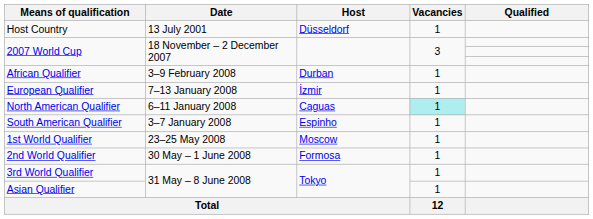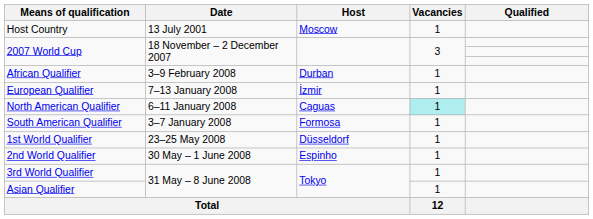(324, 29) Düsseldorf -> (318, 29) Moscow
(318, 123) Espinho -> (320, 123) Formosa
(318, 139) Moscow -> (324, 139) Düsseldorf
(320, 156) Formosa -> (318, 156) Espinho
